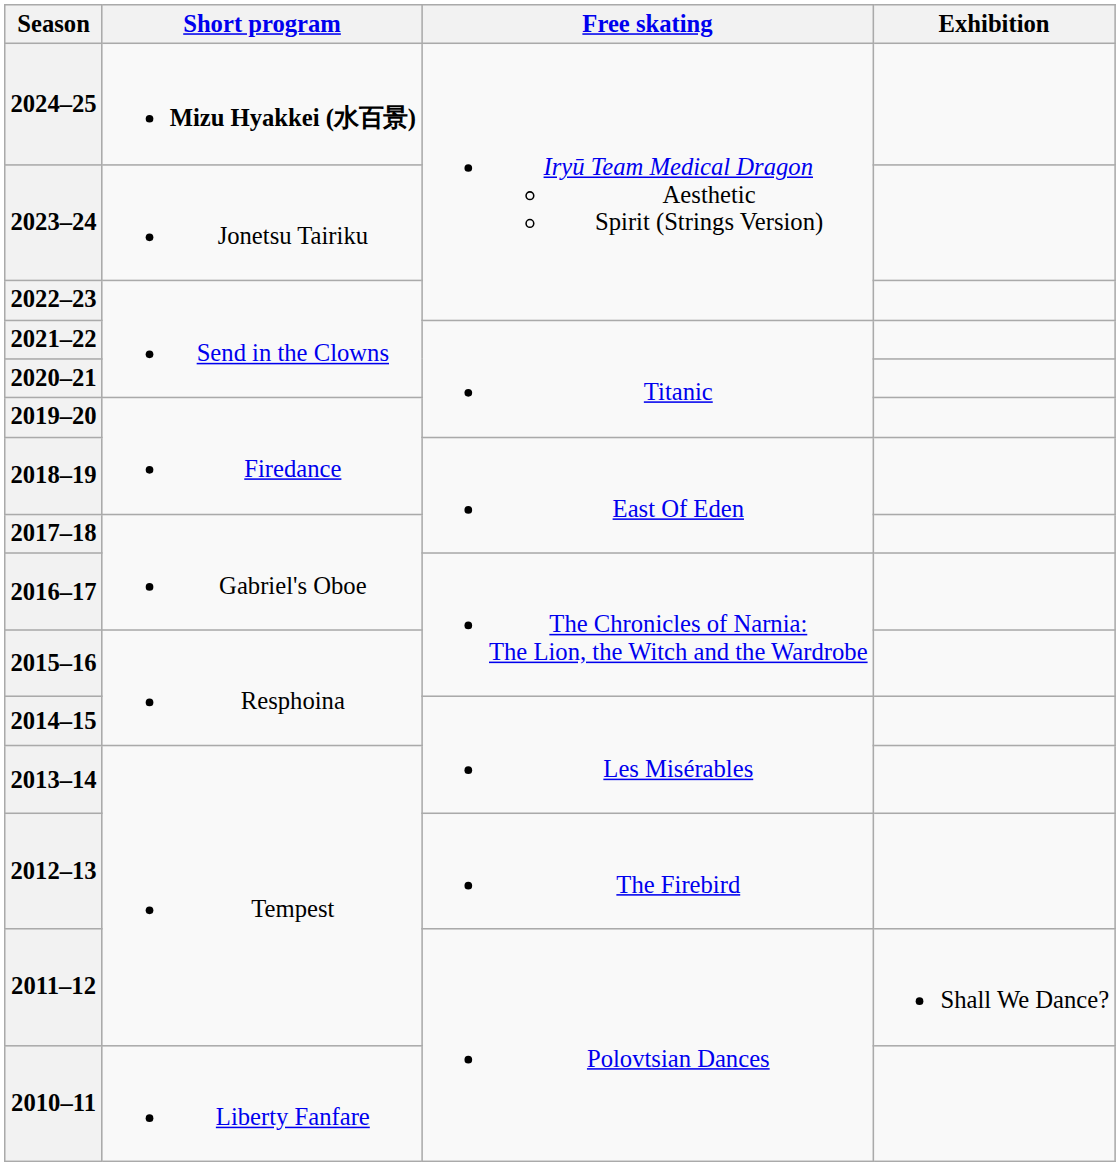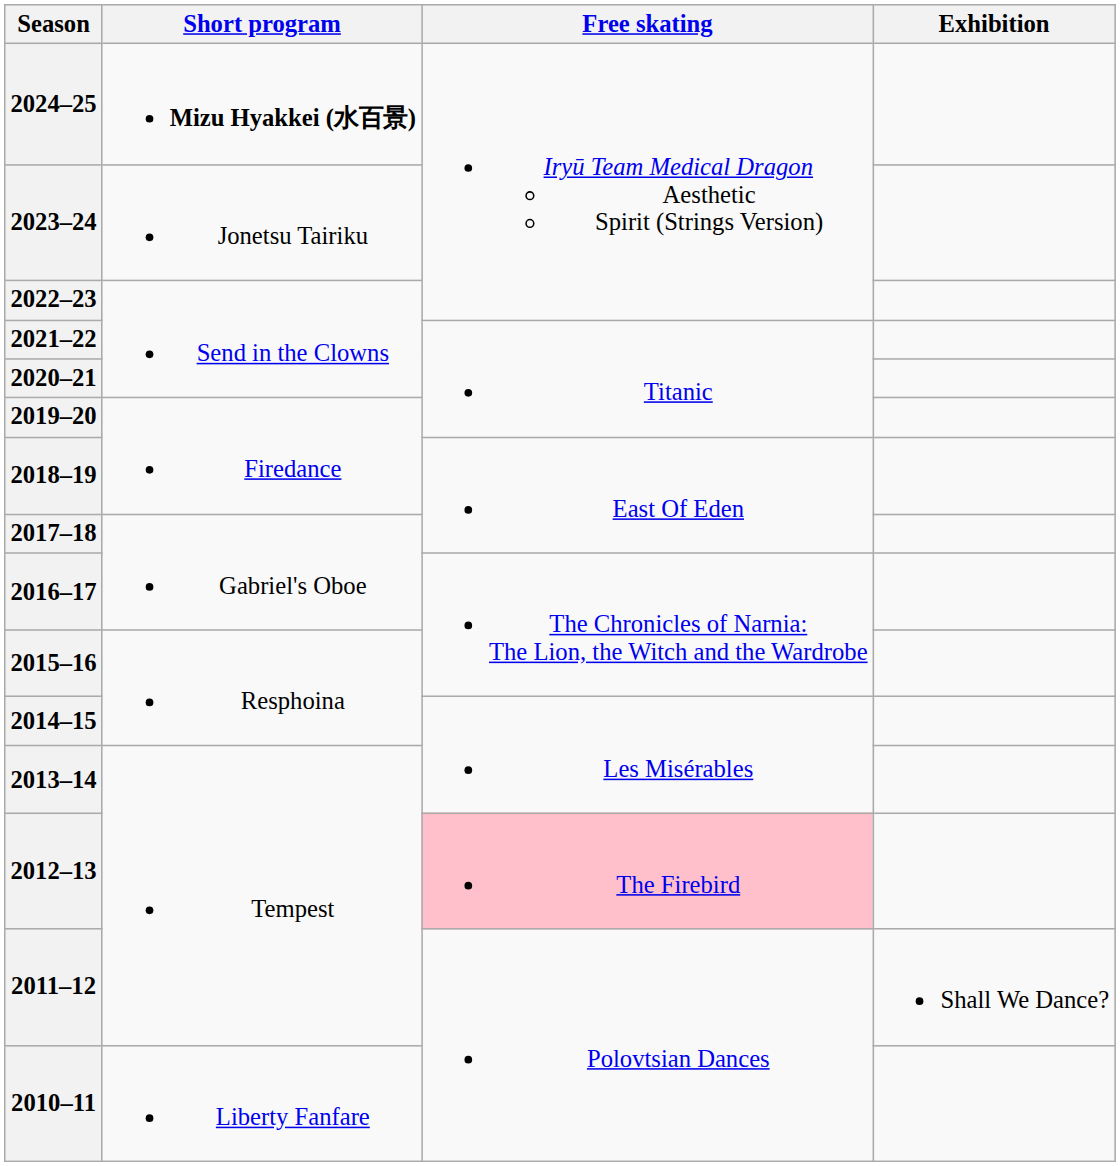(648, 885) no background -> (648, 885) pink background
